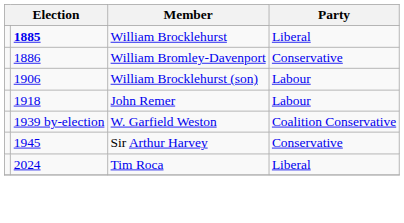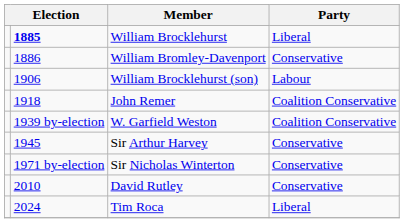(291, 100) Labour -> (334, 100) Coalition Conservative
+ row: (173, 164)
+ row: (147, 185)
